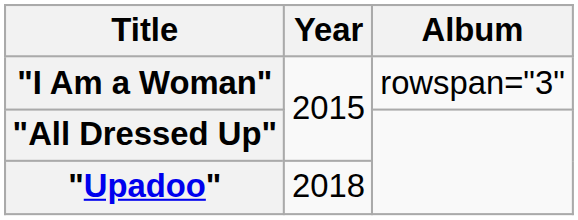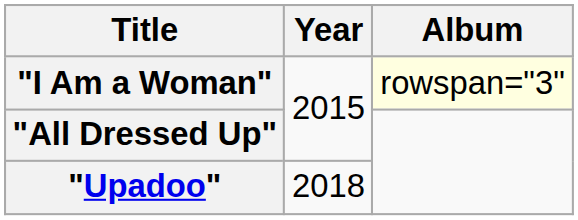(473, 82) no background -> (473, 82) lightyellow background
